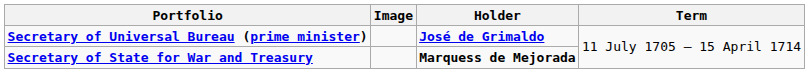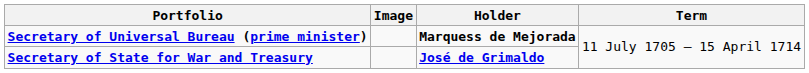(482, 36) José de Grimaldo -> (497, 36) Marquess de Mejorada
(497, 57) Marquess de Mejorada -> (482, 57) José de Grimaldo
